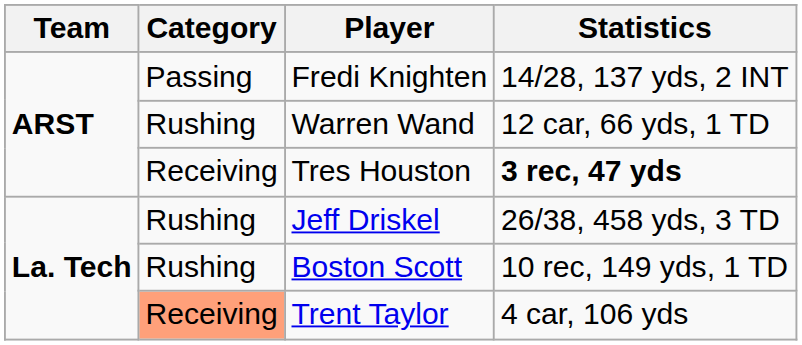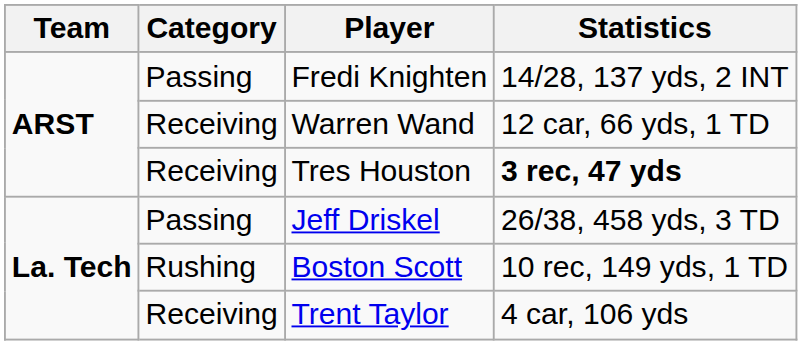(201, 123) Rushing -> (212, 123) Receiving
(201, 219) Rushing -> (199, 219) Passing
(212, 314) lightsalmon background -> (212, 314) no background
